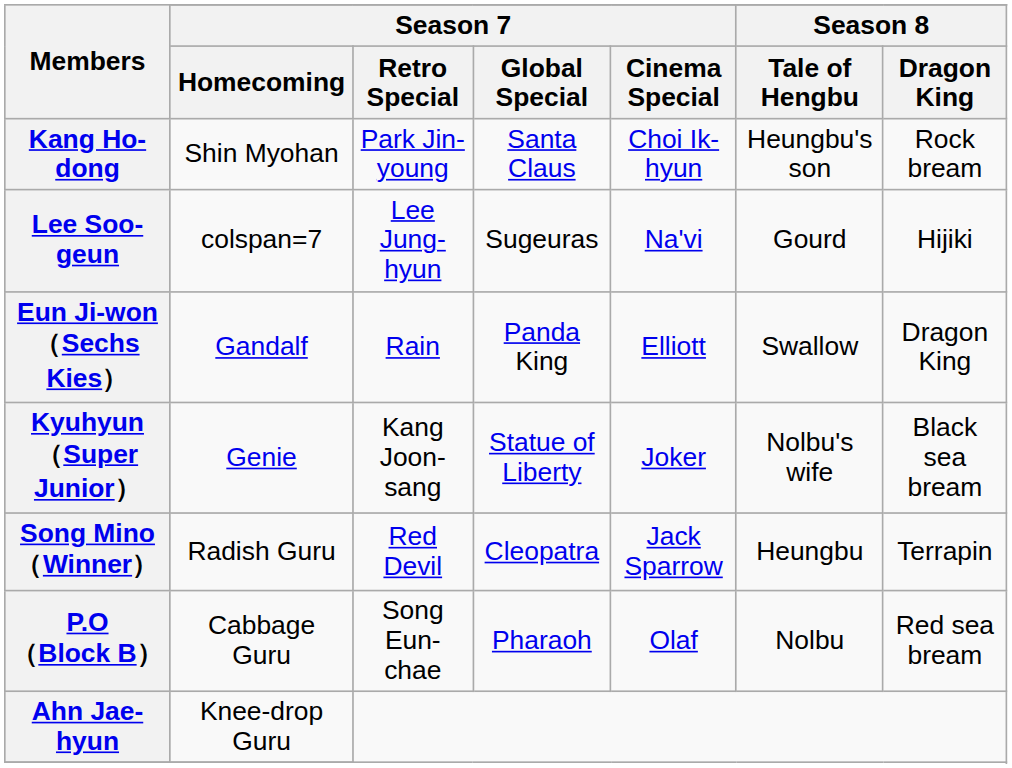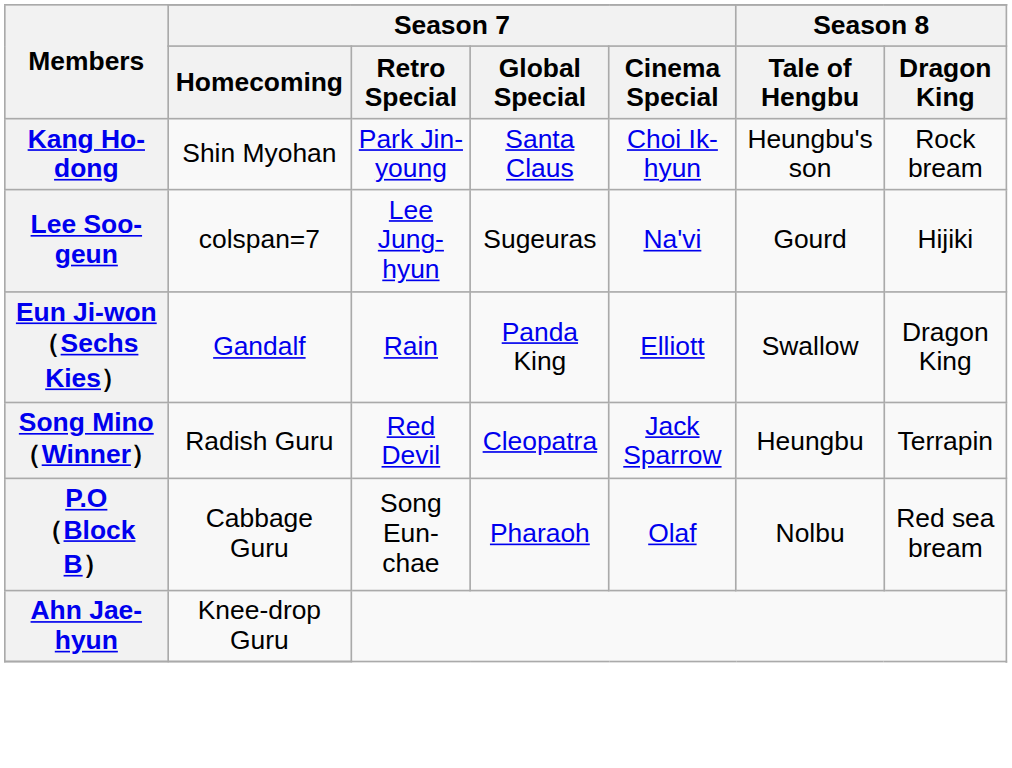- row: (87, 455)
